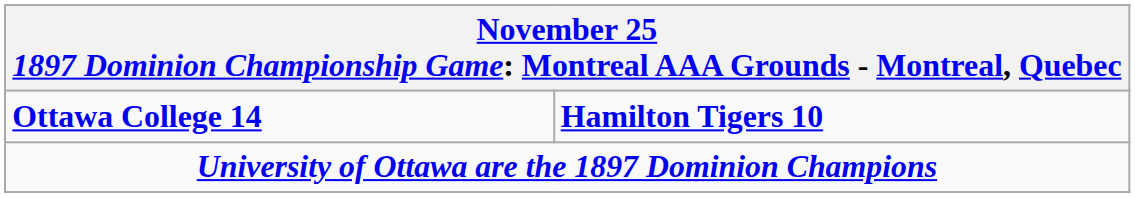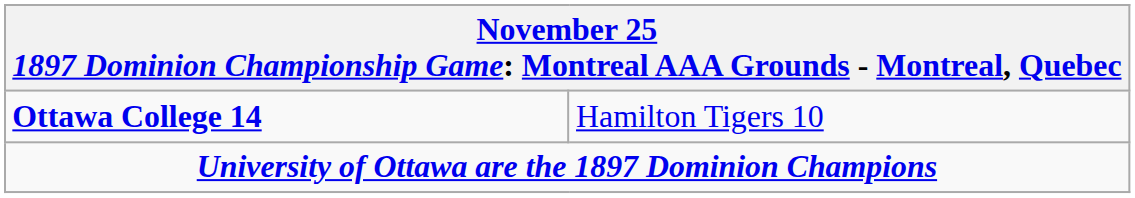(692, 116) bold -> (700, 116) normal
